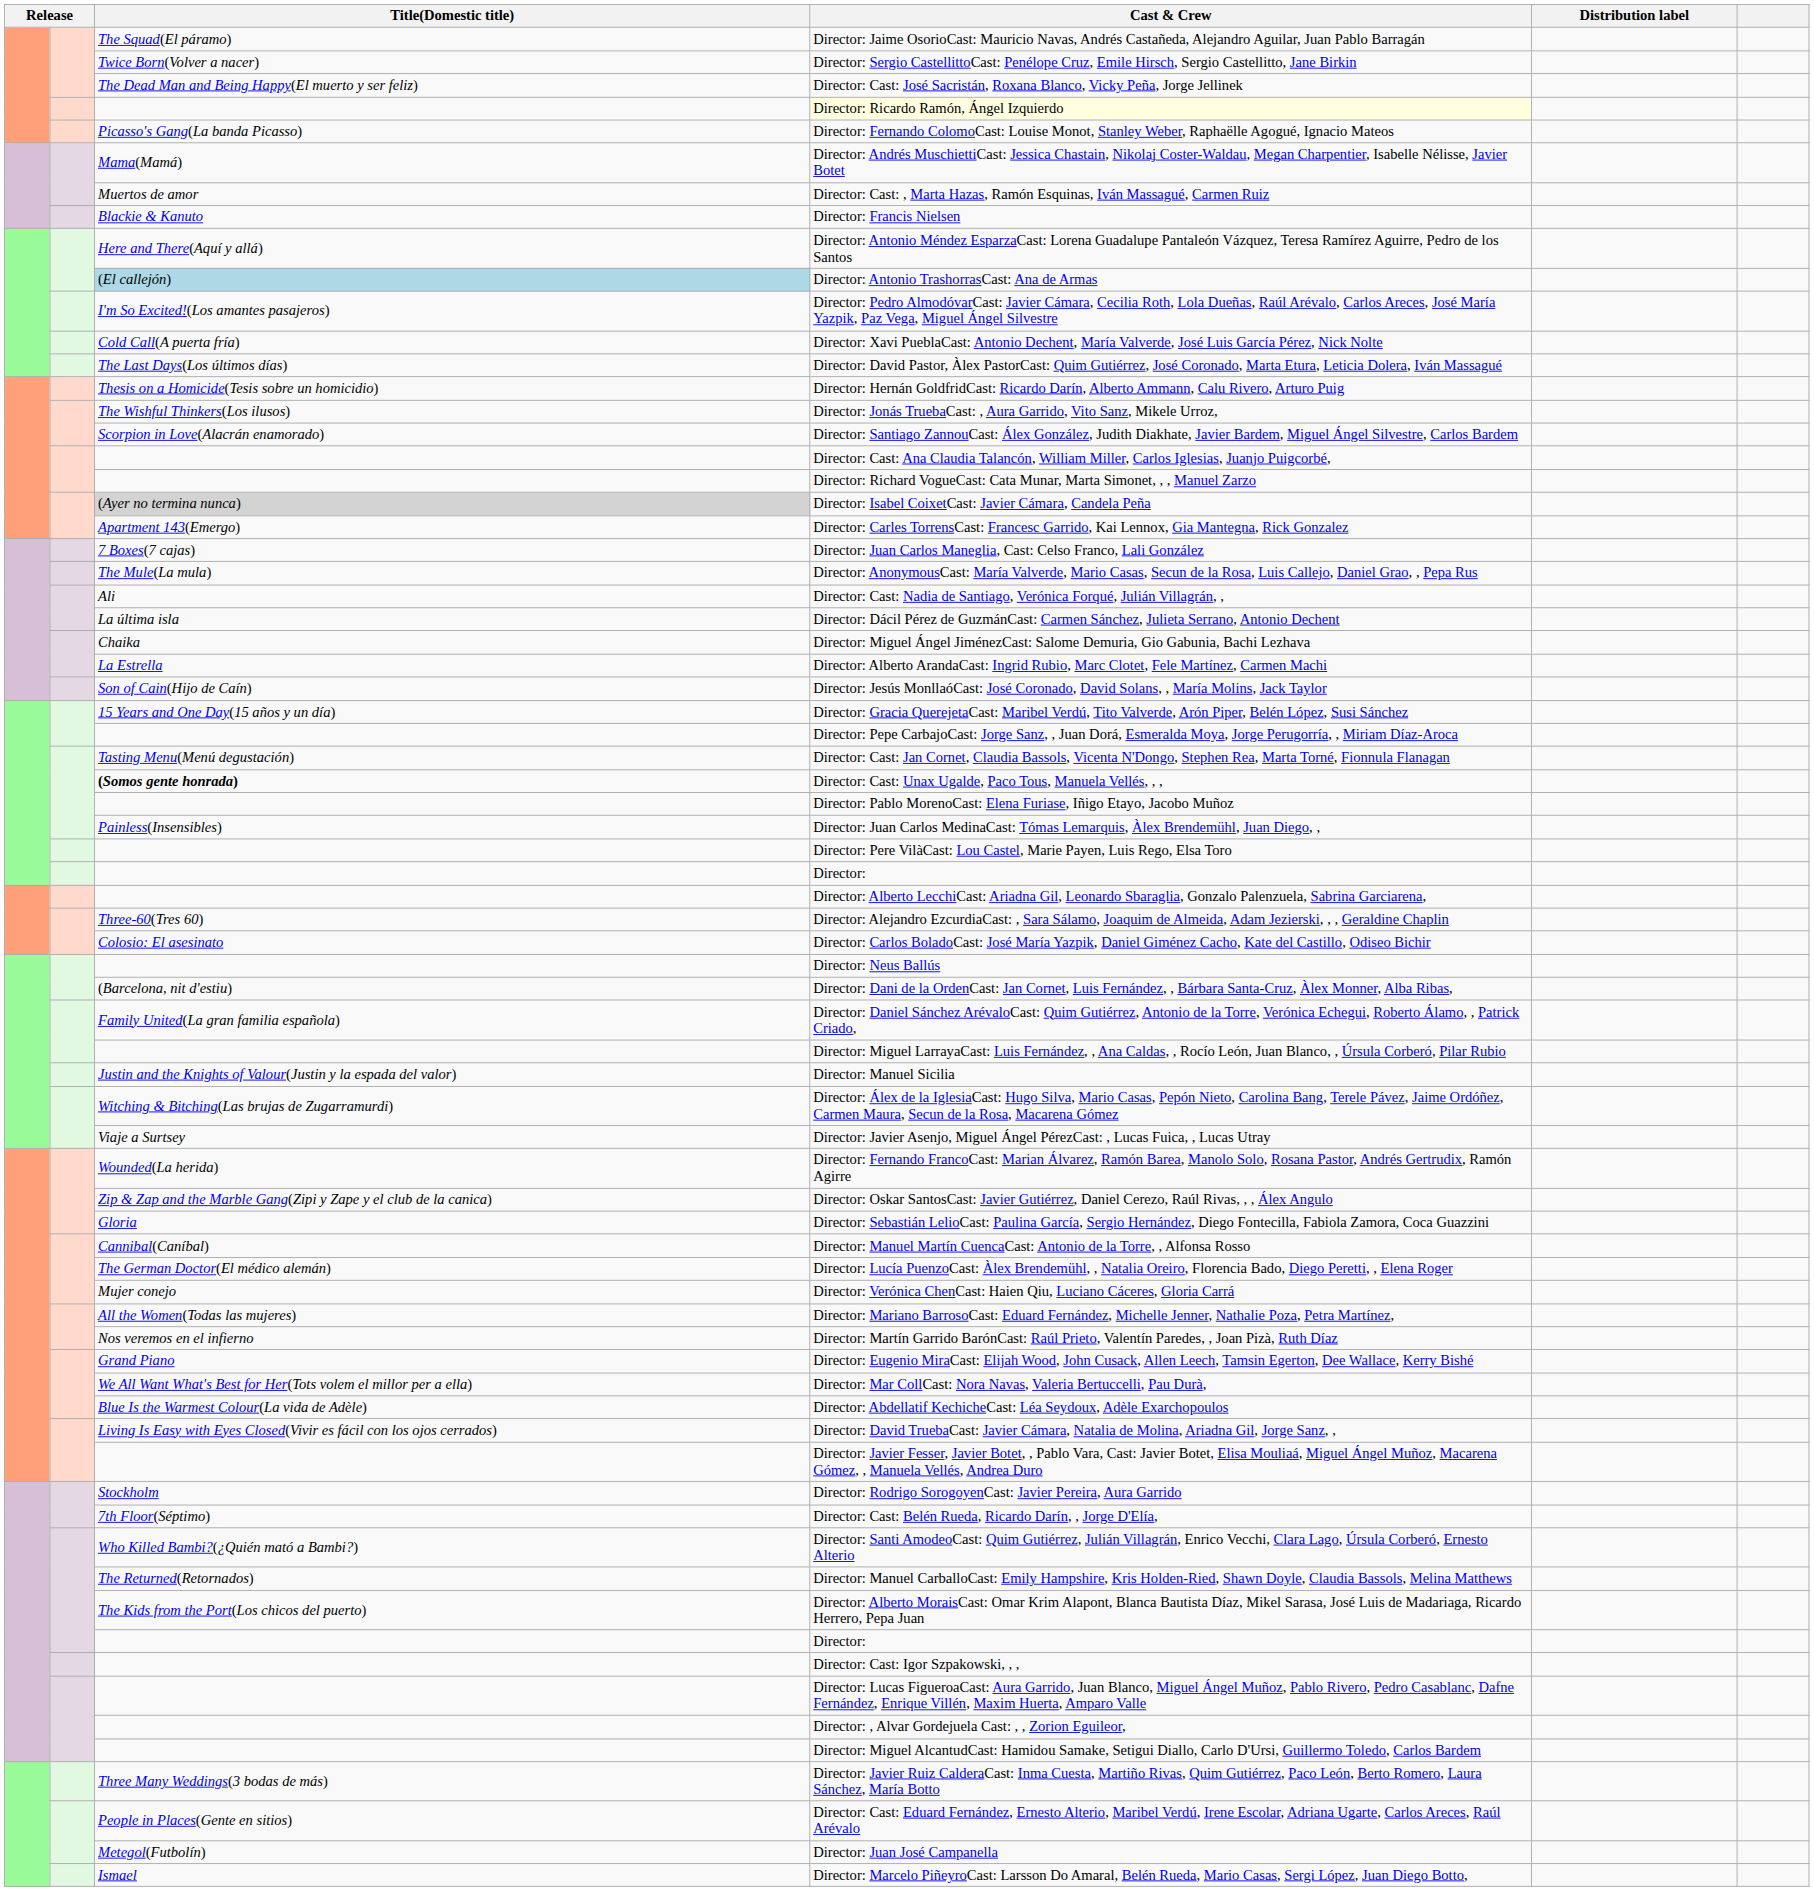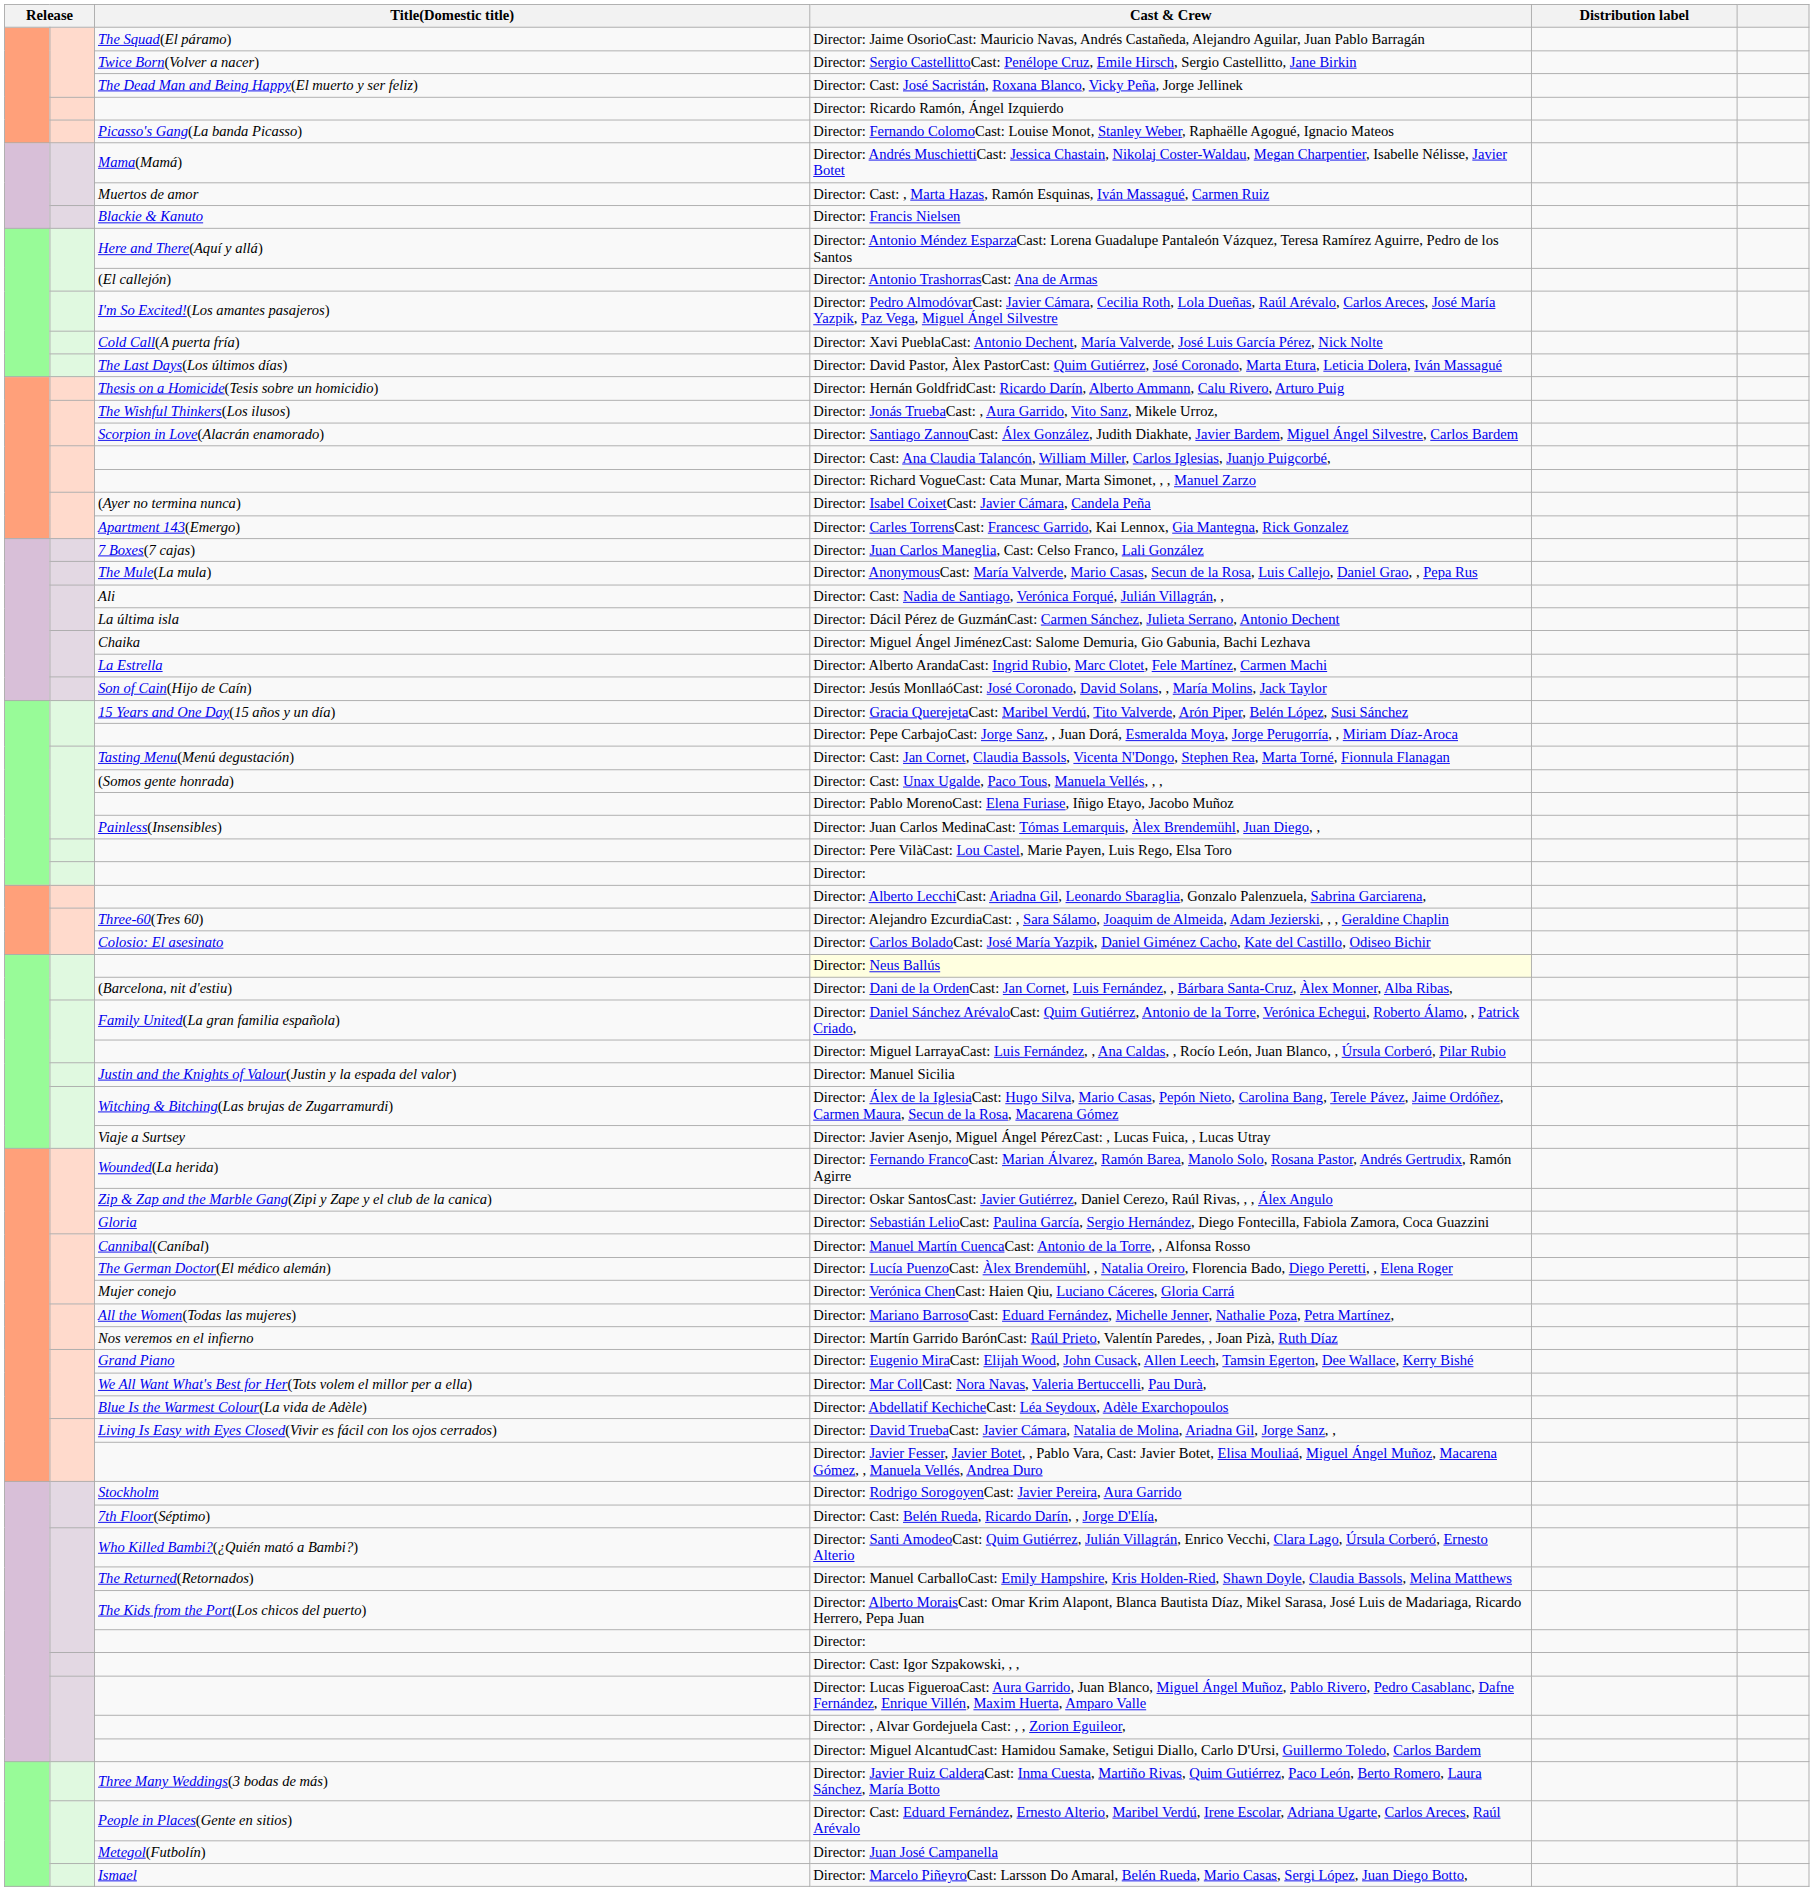(938, 108) lightyellow background -> (938, 108) no background
(135, 279) lightblue background -> (135, 279) no background
(169, 503) lightgrey background -> (169, 503) no background
(168, 781) bold -> (166, 781) normal
(877, 965) no background -> (877, 965) lightyellow background
